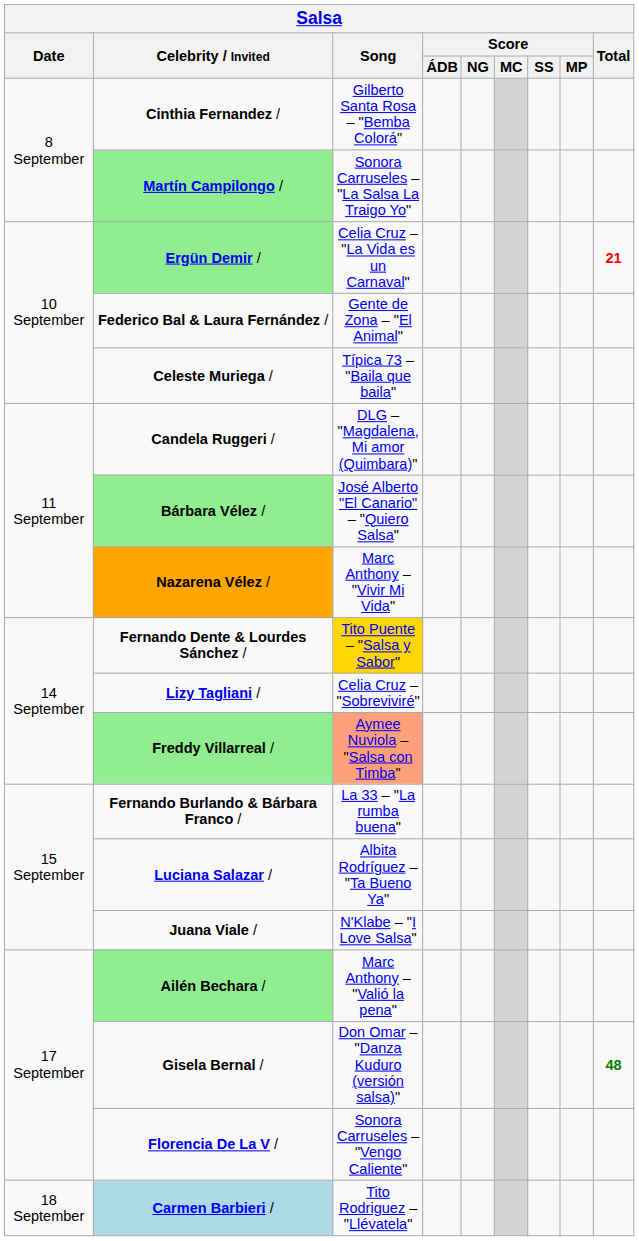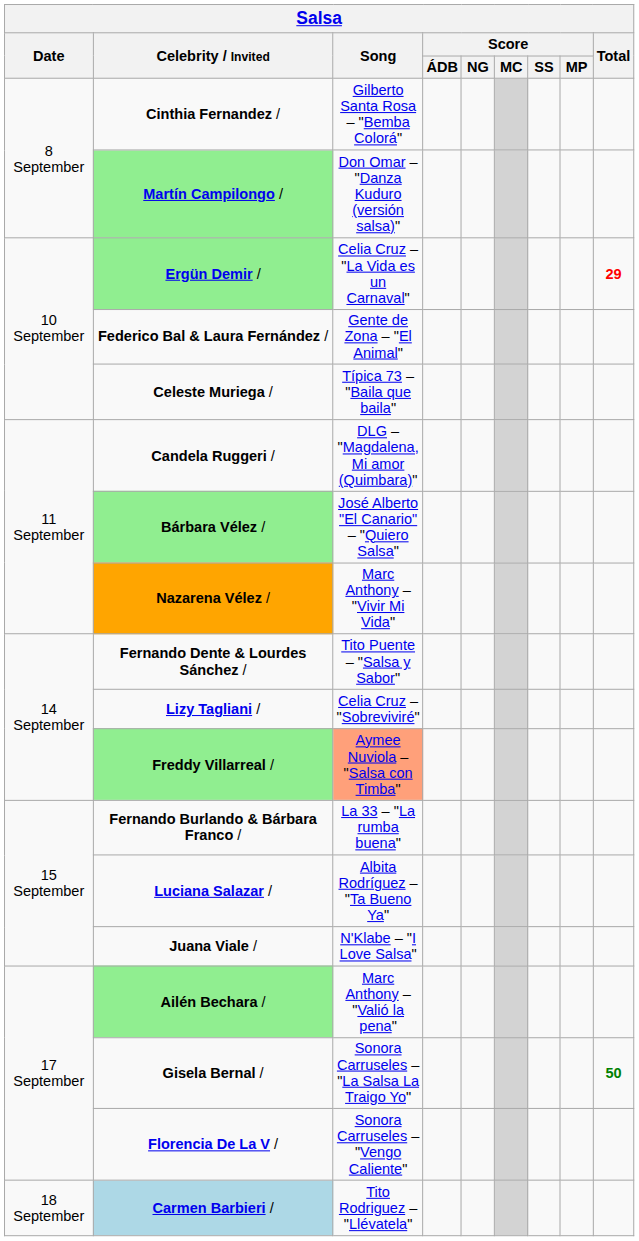(378, 186) Sonora Carruseles – "La Salsa La Traigo Yo" -> (378, 194) Don Omar – "Danza Kuduro (versión salsa)"
(613, 258) 21 -> (613, 274) 29
(378, 646) gold background -> (378, 662) no background
(378, 1065) Don Omar – "Danza Kuduro (versión salsa)" -> (378, 1073) Sonora Carruseles – "La Salsa La Traigo Yo"
(613, 1065) 48 -> (613, 1073) 50
